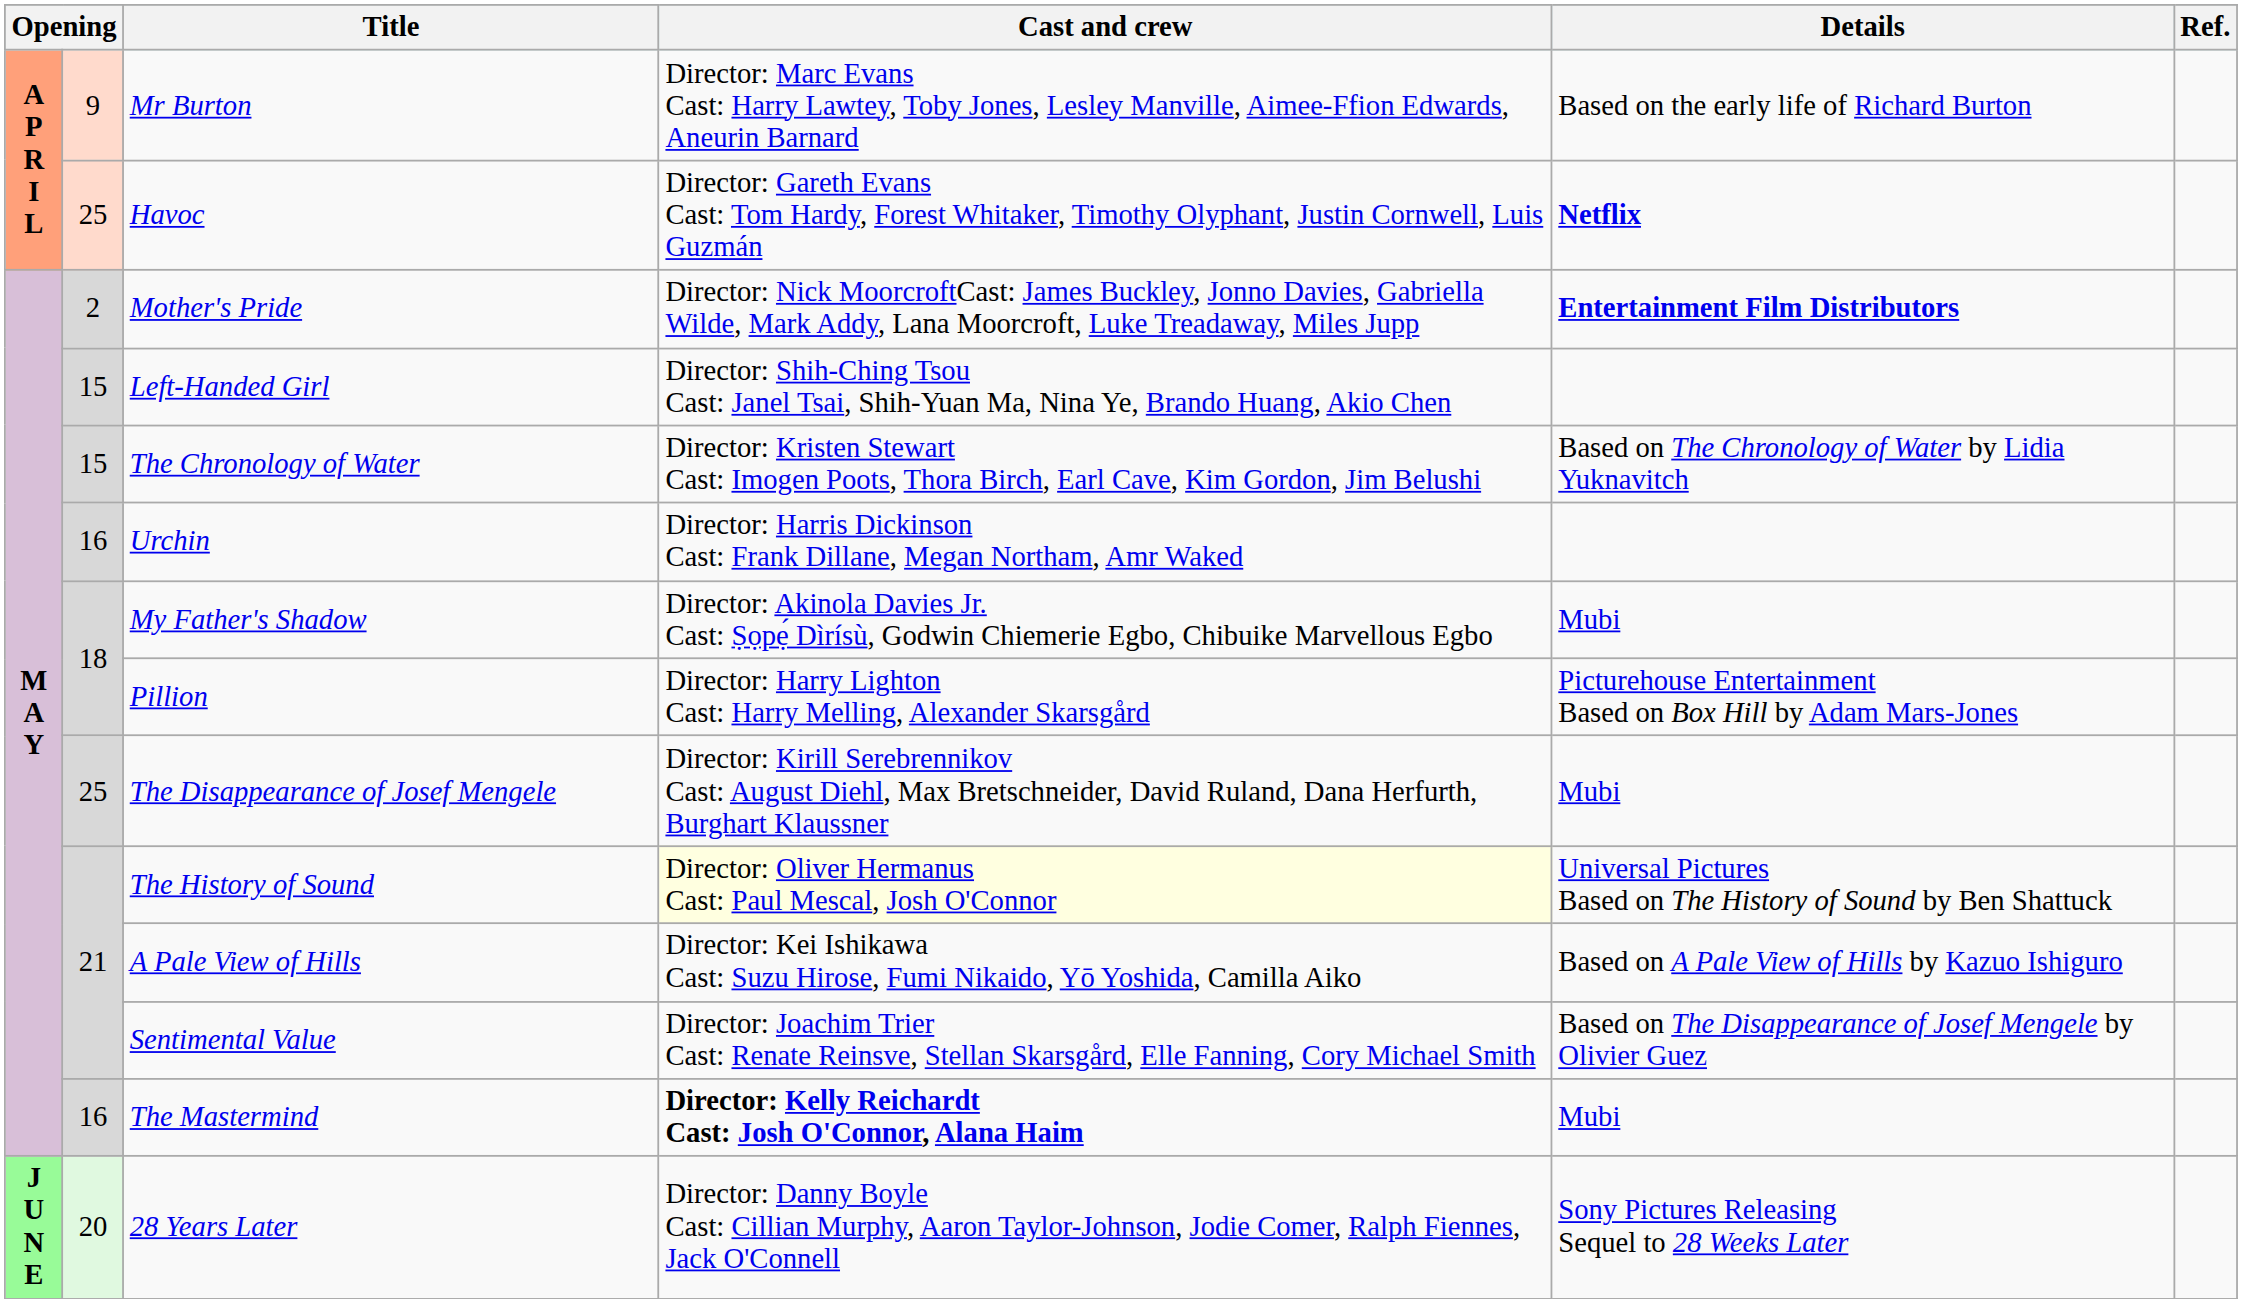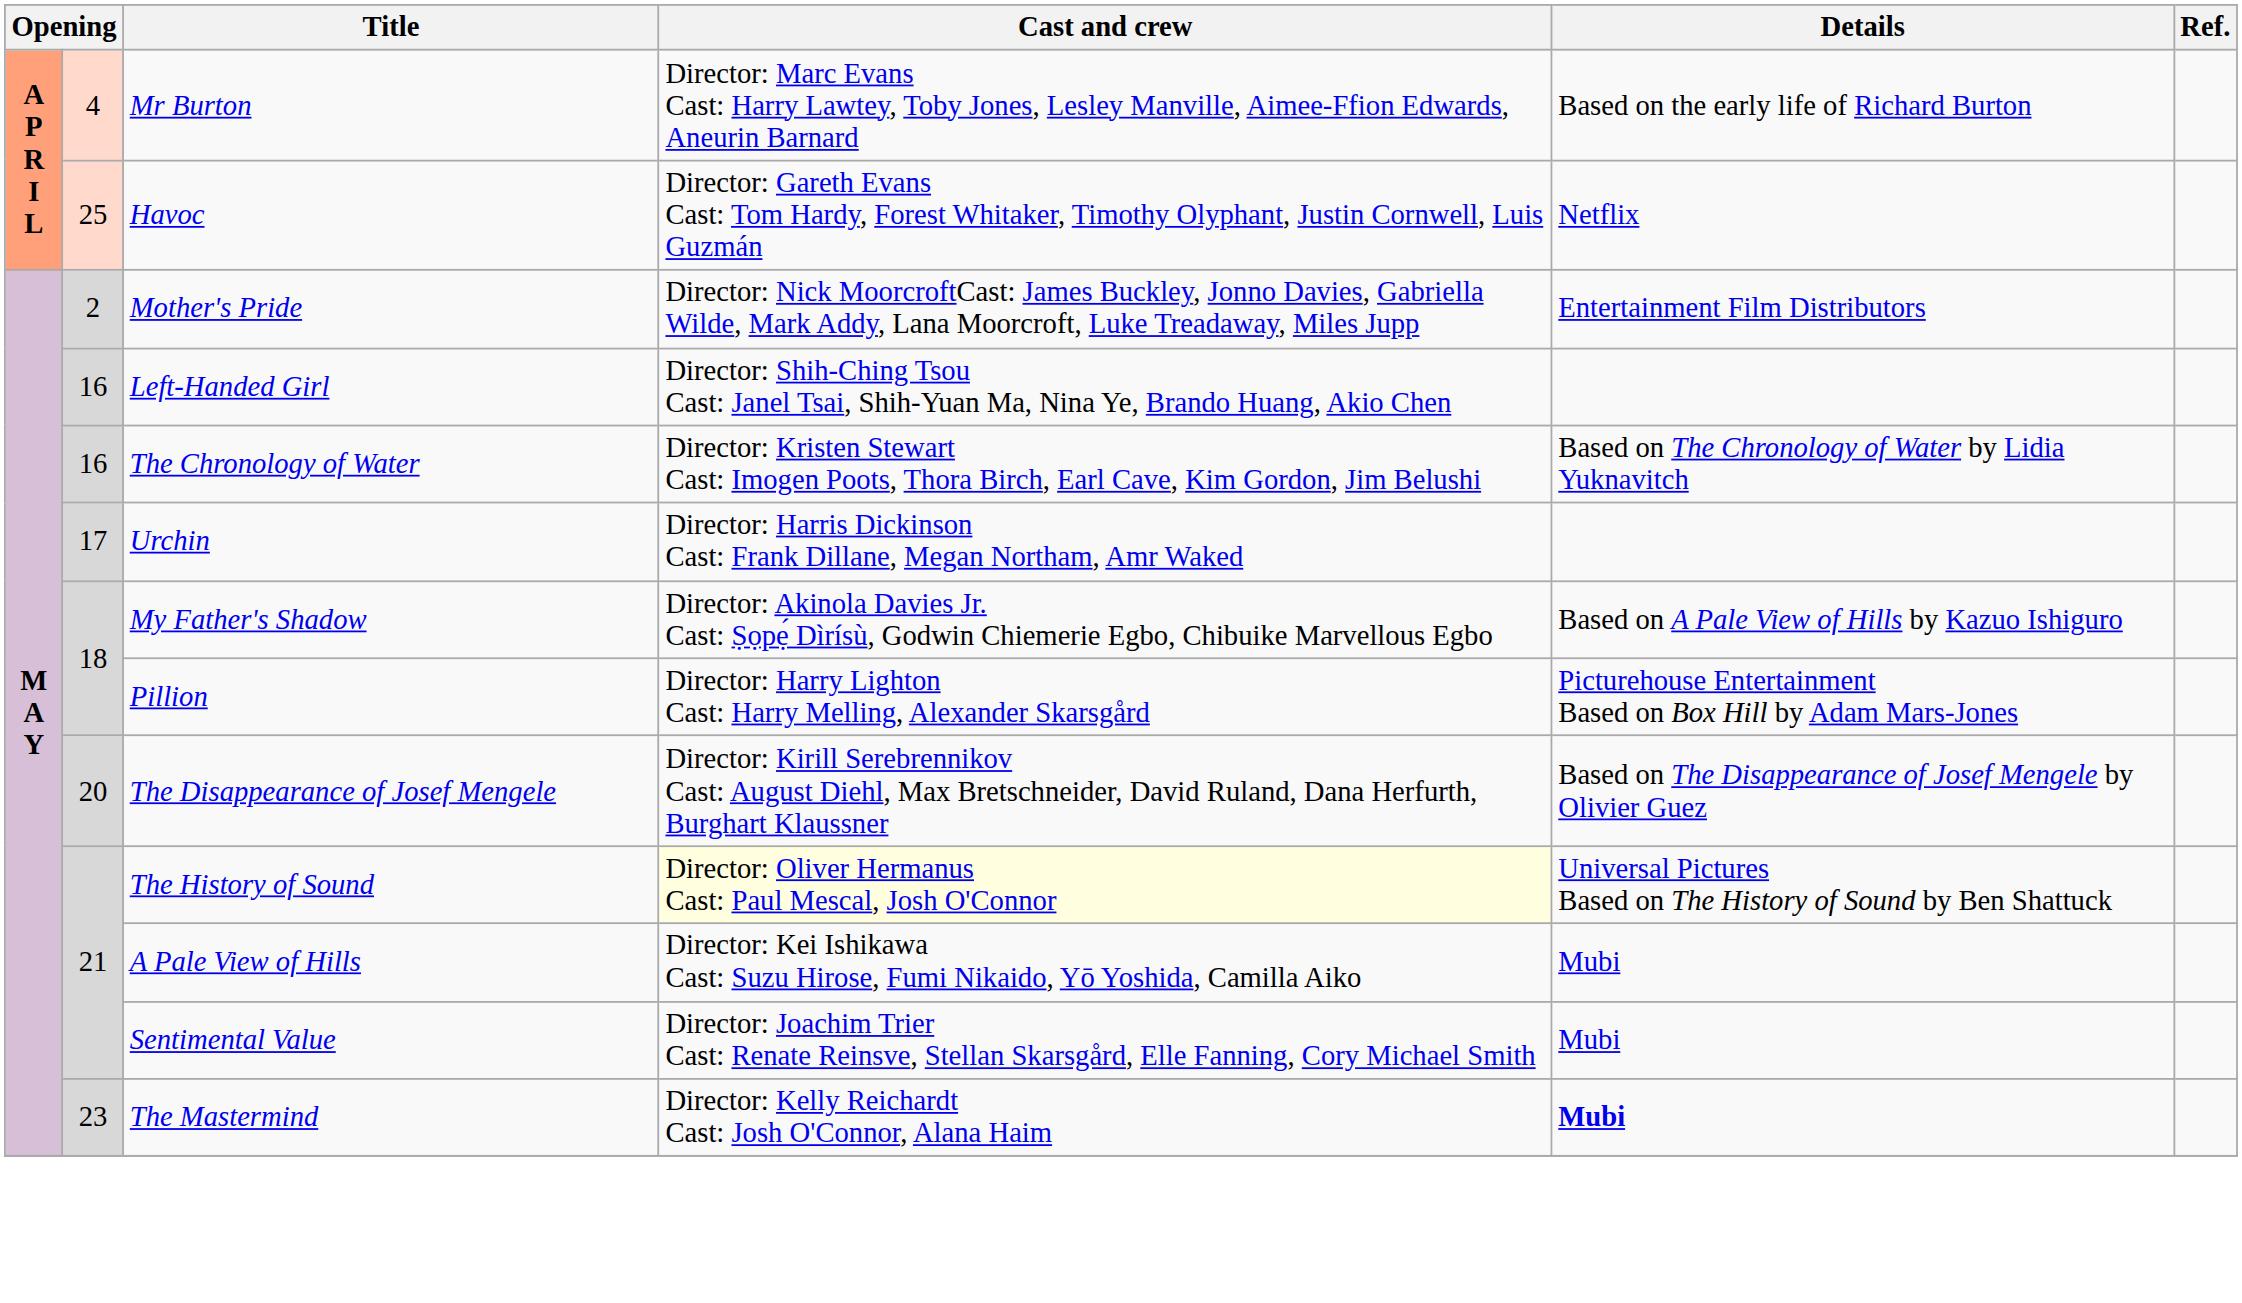(93, 104) 9 -> (93, 104) 4
(1600, 214) bold -> (1599, 214) normal
(1759, 308) bold -> (1742, 308) normal
(93, 386) 15 -> (93, 386) 16
(93, 463) 15 -> (93, 463) 16
(93, 541) 16 -> (93, 541) 17
(1589, 619) Mubi -> (1841, 619) Based on A Pale View of Hills by Kazuo Ishiguro
(93, 790) 25 -> (93, 790) 20
(1589, 790) Mubi -> (1846, 790) Based on The Disappearance of Josef Mengele by Olivier Guez
(1841, 961) Based on A Pale View of Hills by Kazuo Ishiguro -> (1589, 961) Mubi
(1846, 1039) Based on The Disappearance of Josef Mengele by Olivier Guez -> (1589, 1039) Mubi
(93, 1117) 16 -> (93, 1117) 23
(875, 1117) bold -> (859, 1117) normal
(1589, 1117) normal -> (1592, 1117) bold
- row: (214, 1226)
